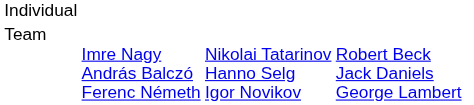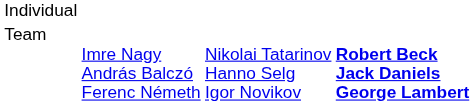(399, 73) normal -> (403, 73) bold
